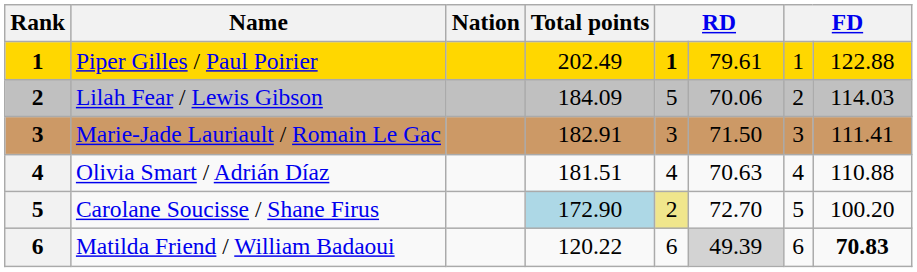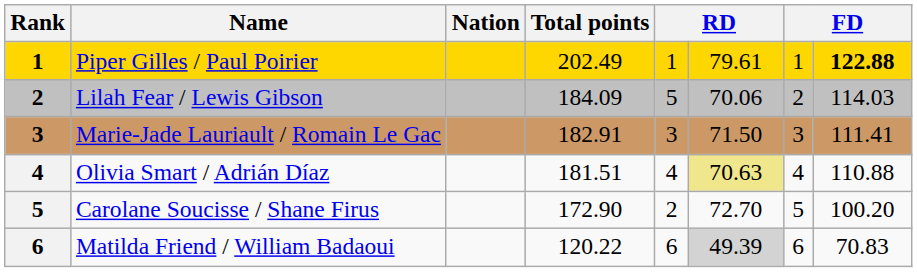(672, 60) bold -> (672, 60) normal
(862, 60) normal -> (862, 60) bold
(736, 172) no background -> (736, 172) khaki background
(590, 209) lightblue background -> (590, 209) no background
(672, 209) khaki background -> (672, 209) no background
(862, 246) bold -> (862, 246) normal
